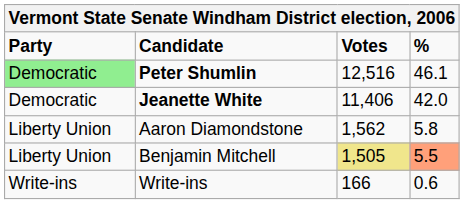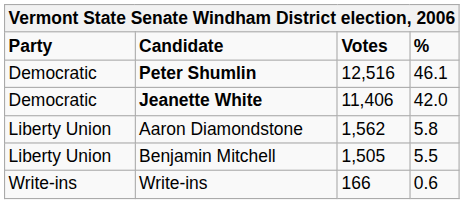(53, 73) lightgreen background -> (53, 73) no background
(363, 156) khaki background -> (363, 156) no background
(426, 156) lightsalmon background -> (426, 156) no background
